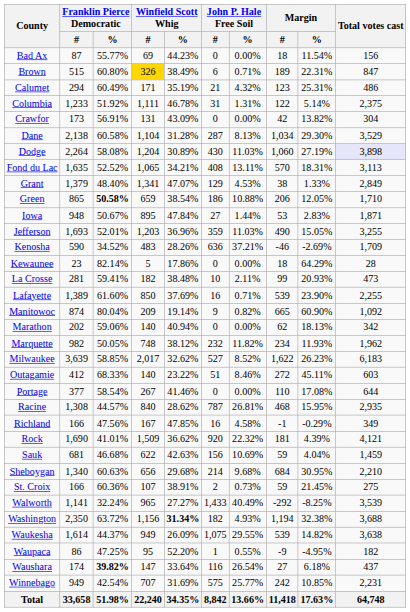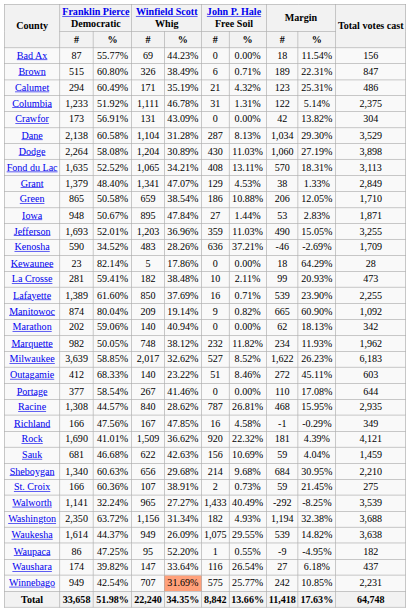(148, 71) gold background -> (148, 71) no background
(371, 151) lavender background -> (371, 151) no background
(113, 199) bold -> (113, 199) normal
(183, 519) bold -> (183, 519) normal
(113, 567) bold -> (113, 567) normal
(183, 583) no background -> (183, 583) lightsalmon background
